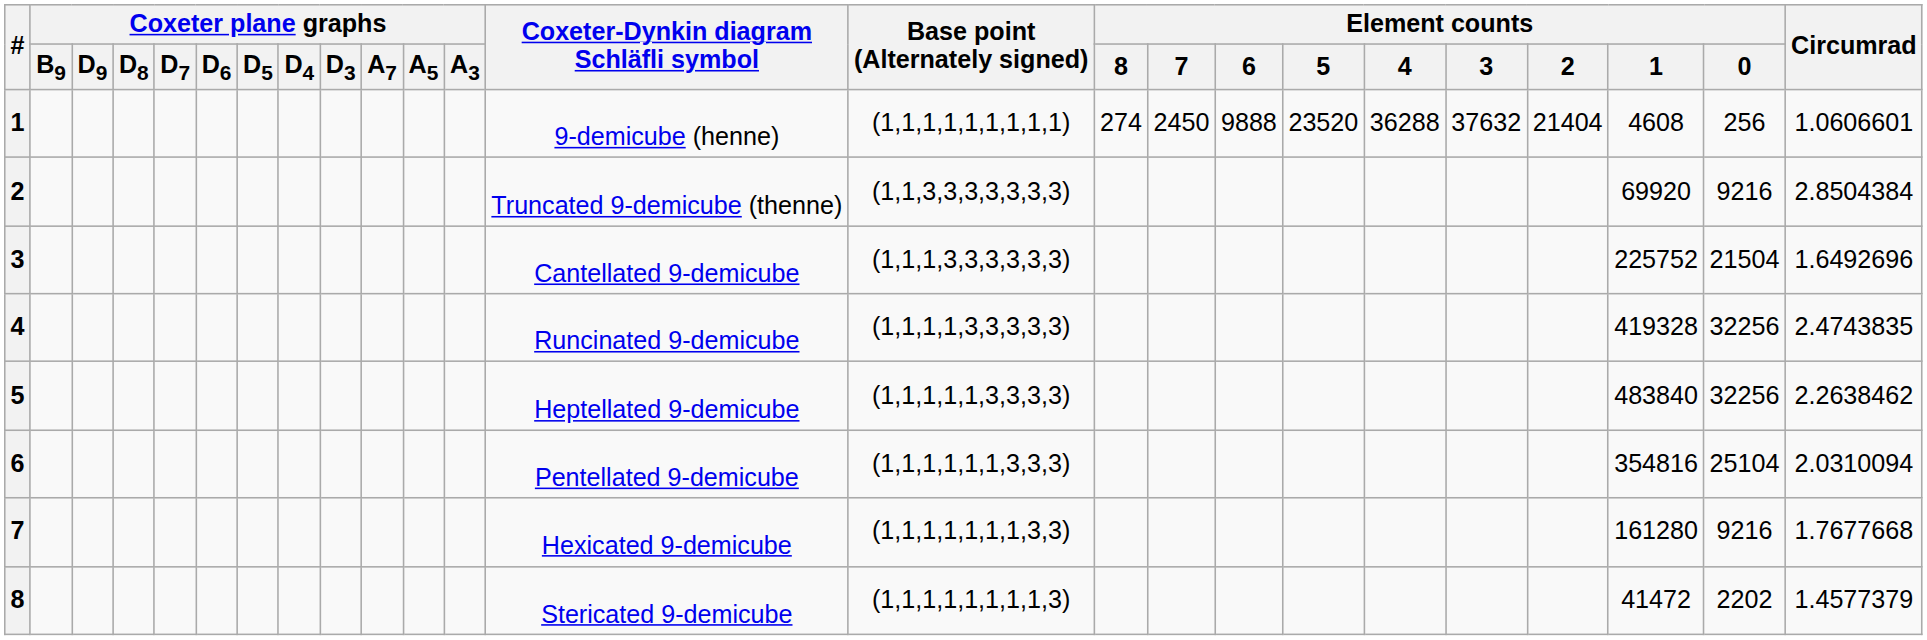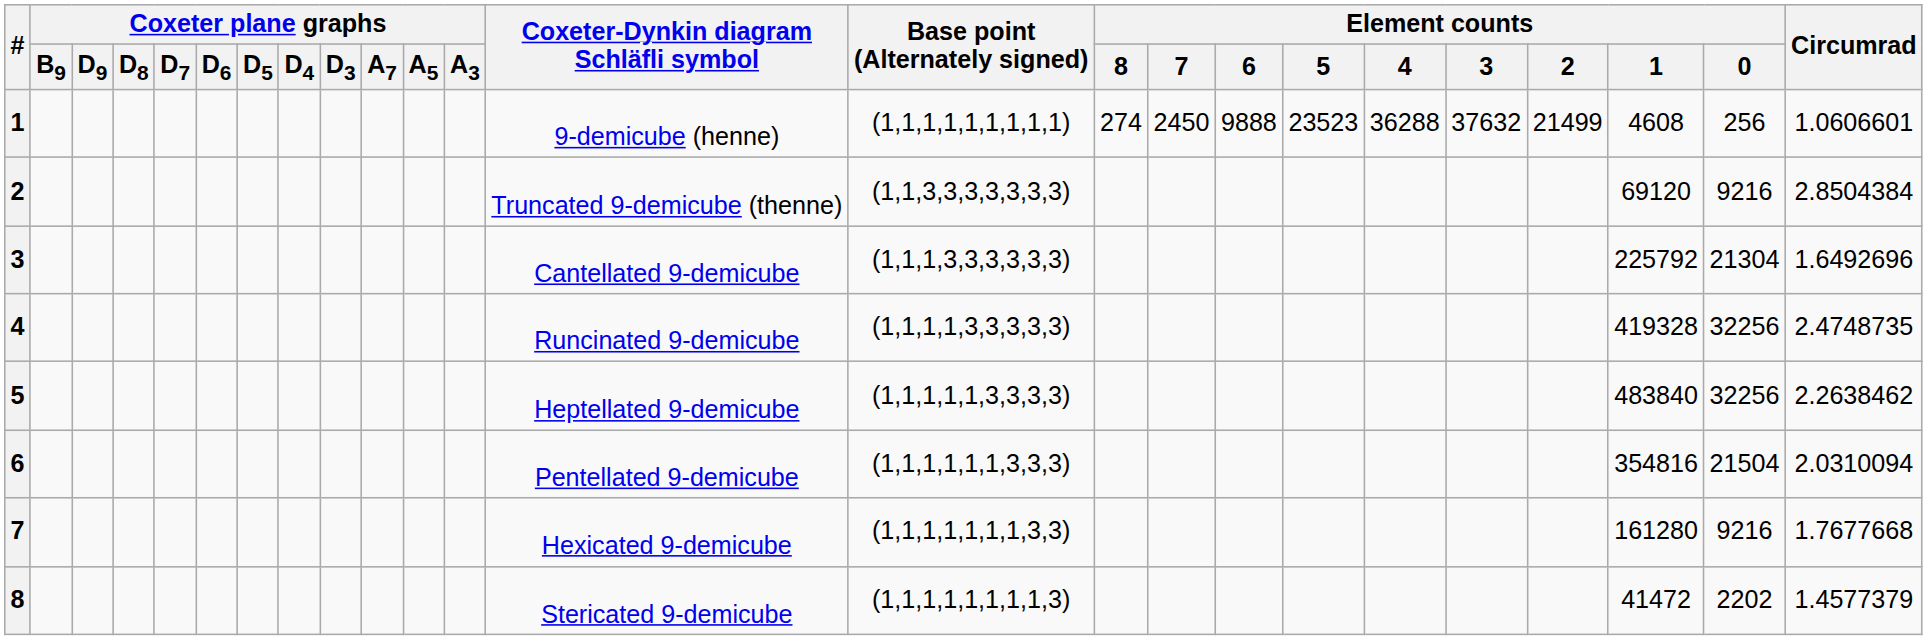(1323, 123) 23520 -> (1323, 123) 23523
(1568, 123) 21404 -> (1568, 123) 21499
(1656, 191) 69920 -> (1656, 191) 69120
(1656, 259) 225752 -> (1656, 259) 225792
(1745, 259) 21504 -> (1745, 259) 21304
(1854, 327) 2.4743835 -> (1854, 327) 2.4748735
(1745, 463) 25104 -> (1745, 463) 21504
